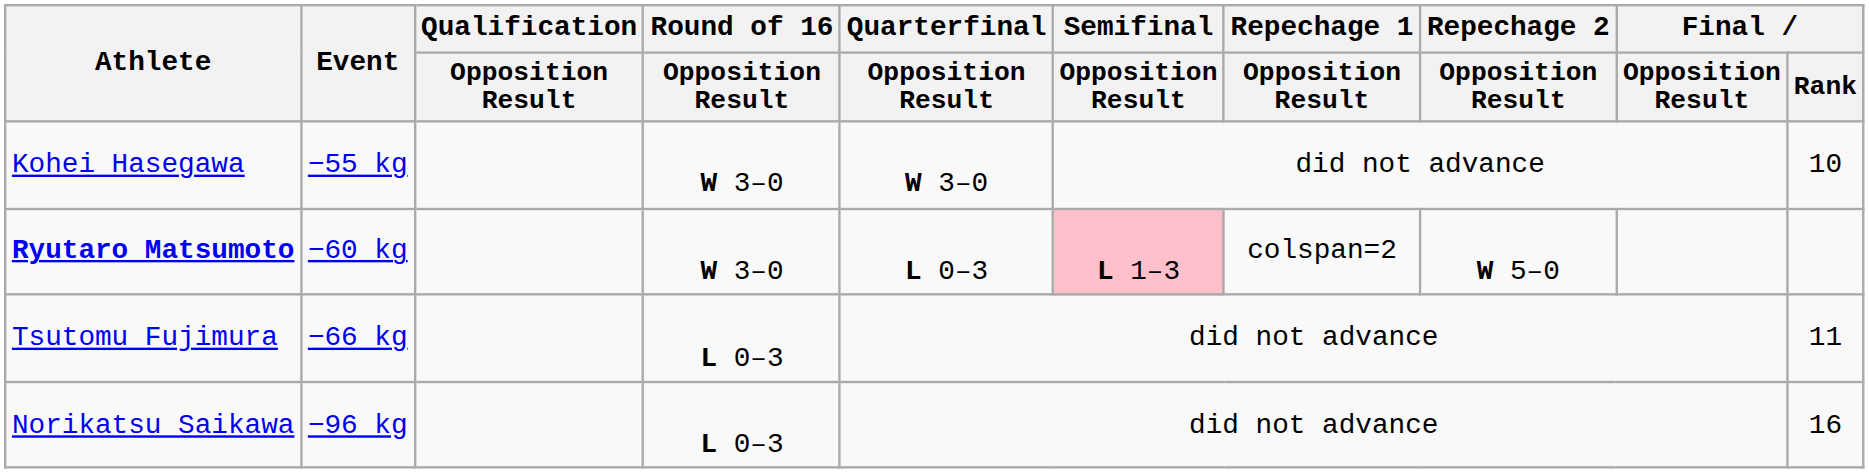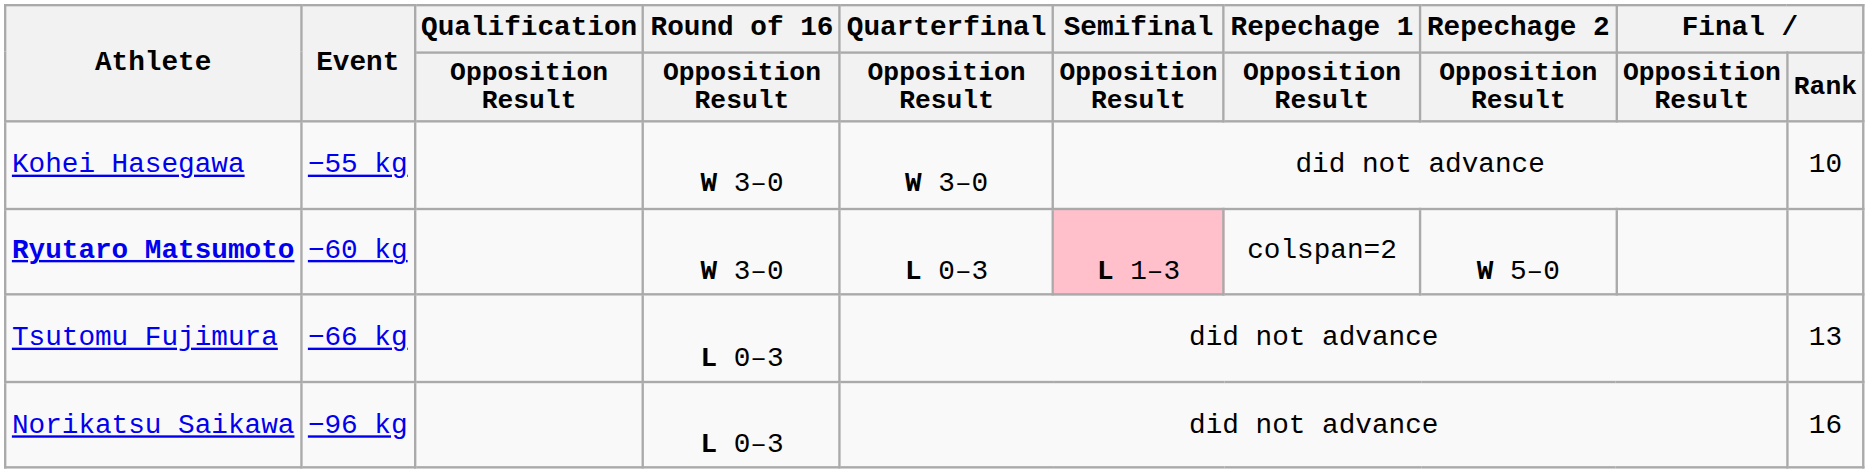(1825, 338) 11 -> (1825, 338) 13
